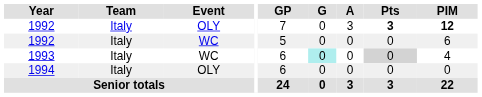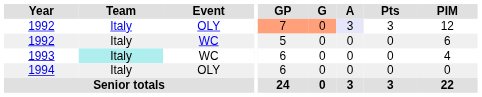(283, 26) no background -> (283, 26) lightsalmon background
(322, 26) no background -> (322, 26) lightsalmon background
(350, 26) no background -> (350, 26) lavender background
(390, 26) bold -> (390, 26) normal
(447, 26) bold -> (447, 26) normal
(121, 55) no background -> (121, 55) paleturquoise background
(322, 55) paleturquoise background -> (322, 55) no background
(390, 55) lightgrey background -> (390, 55) no background
